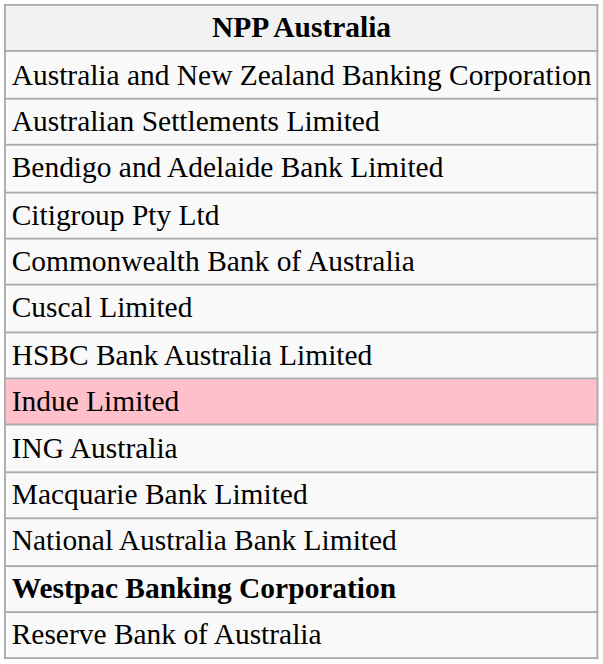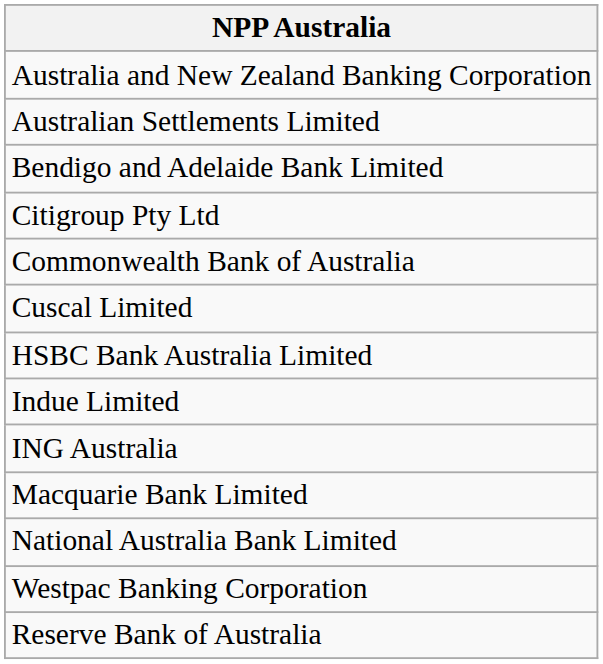(96, 401) pink background -> (96, 401) no background
(204, 588) bold -> (190, 588) normal
